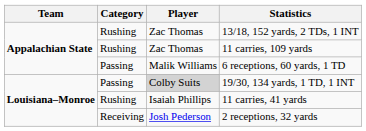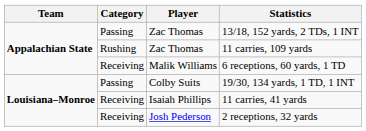(118, 31) Rushing -> (117, 31) Passing
(117, 65) Passing -> (122, 65) Receiving
(175, 83) lightgrey background -> (175, 83) no background
(118, 100) Rushing -> (122, 100) Receiving
